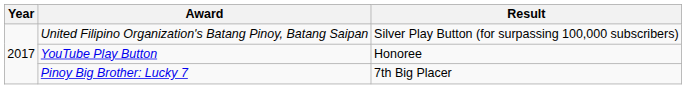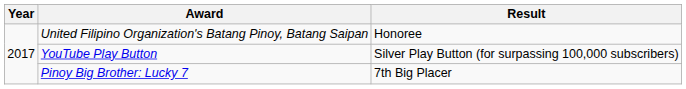(526, 34) Silver Play Button (for surpassing 100,000 subscribers) -> (398, 34) Honoree
(398, 53) Honoree -> (526, 53) Silver Play Button (for surpassing 100,000 subscribers)
